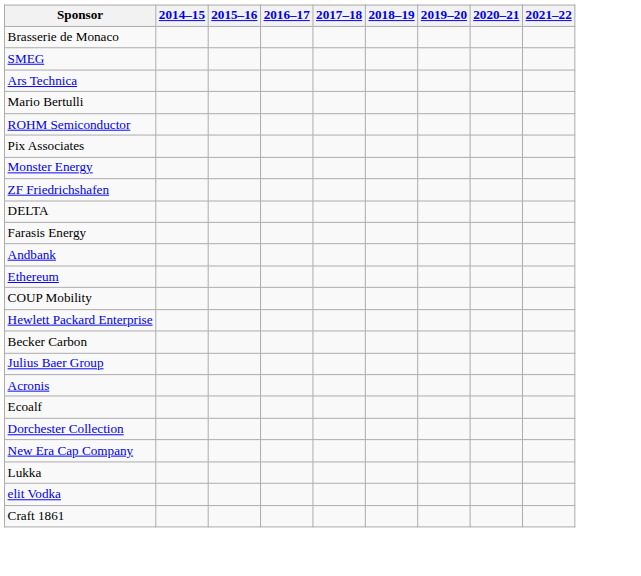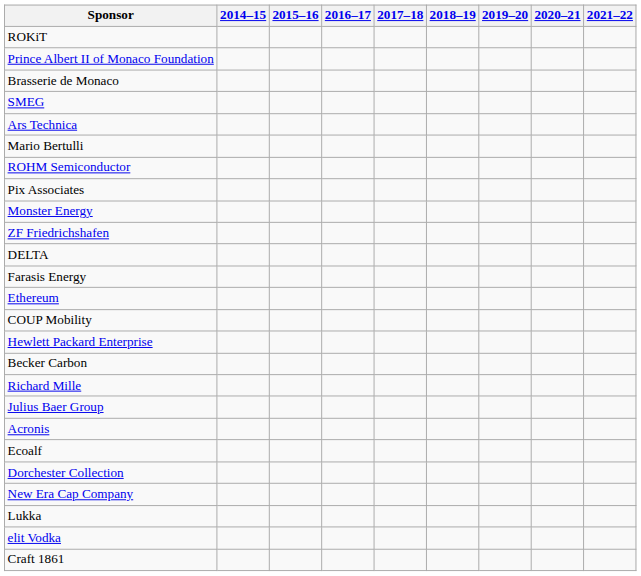+ row: (27, 37)
+ row: (111, 59)
- row: (32, 254)
+ row: (44, 385)
